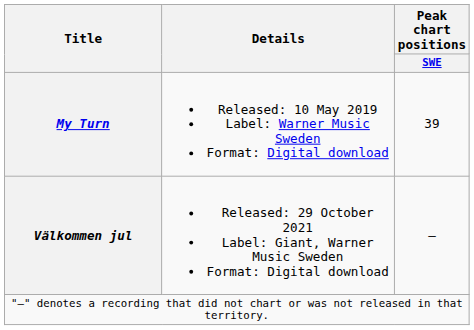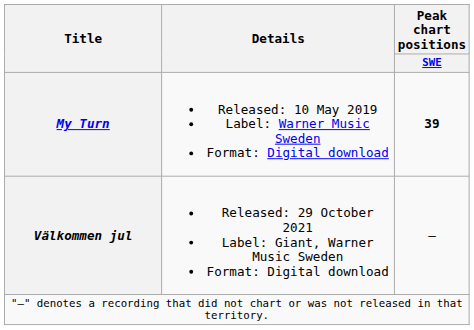(432, 124) normal -> (432, 124) bold
